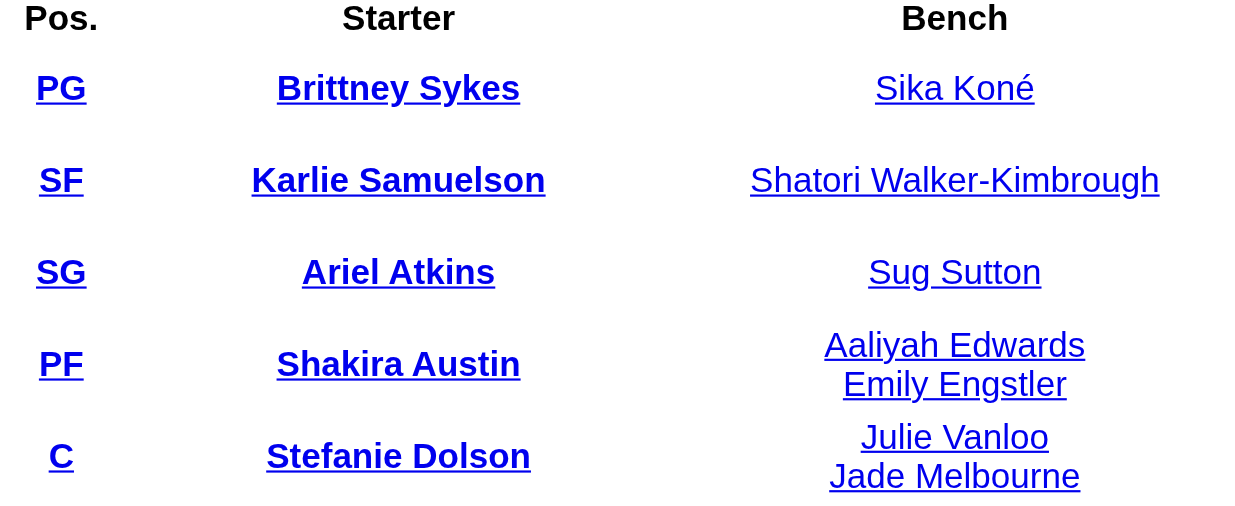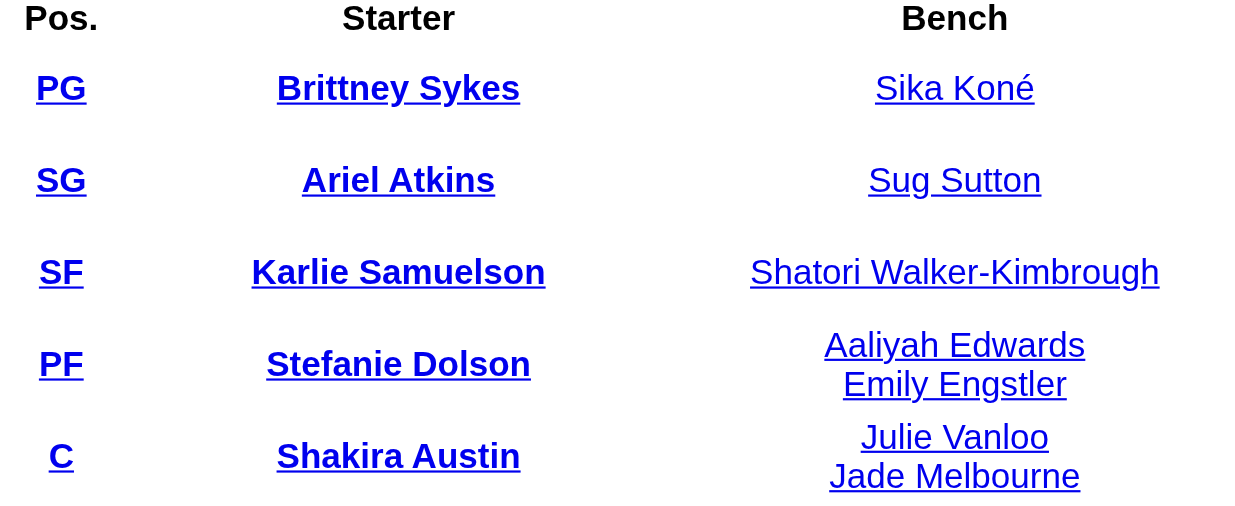rows swapped: (61, 272) <-> (61, 180)
(399, 364) Shakira Austin -> (399, 364) Stefanie Dolson
(399, 456) Stefanie Dolson -> (399, 456) Shakira Austin
